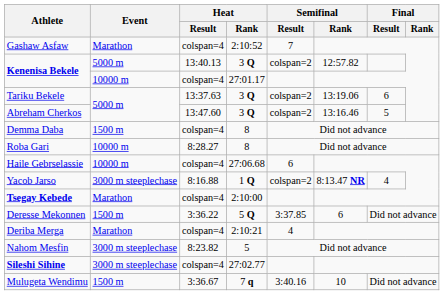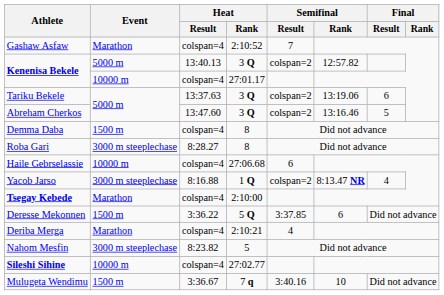(111, 147) 10000 m -> (135, 147) 3000 m steeplechase
(135, 265) 3000 m steeplechase -> (111, 265) 10000 m
